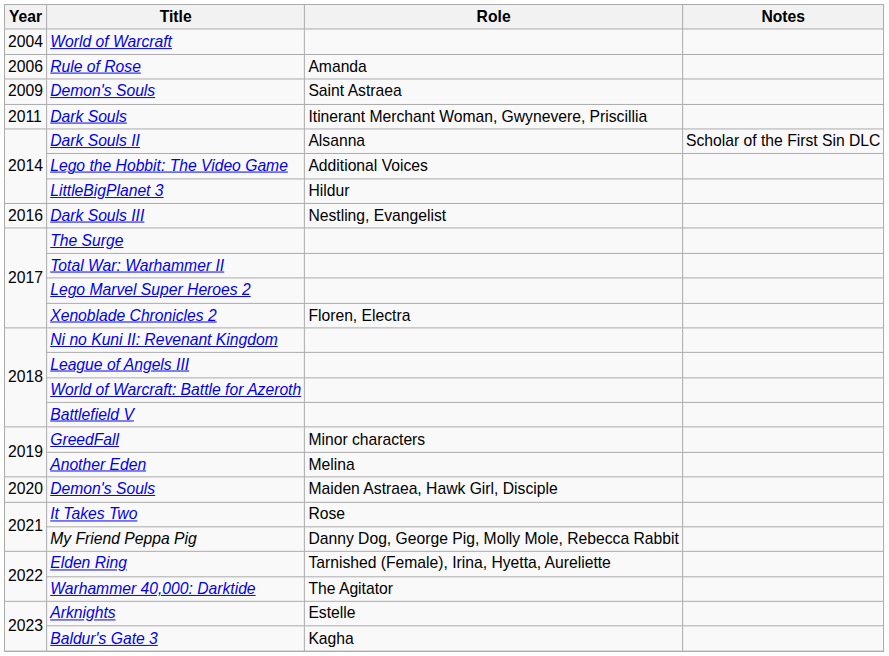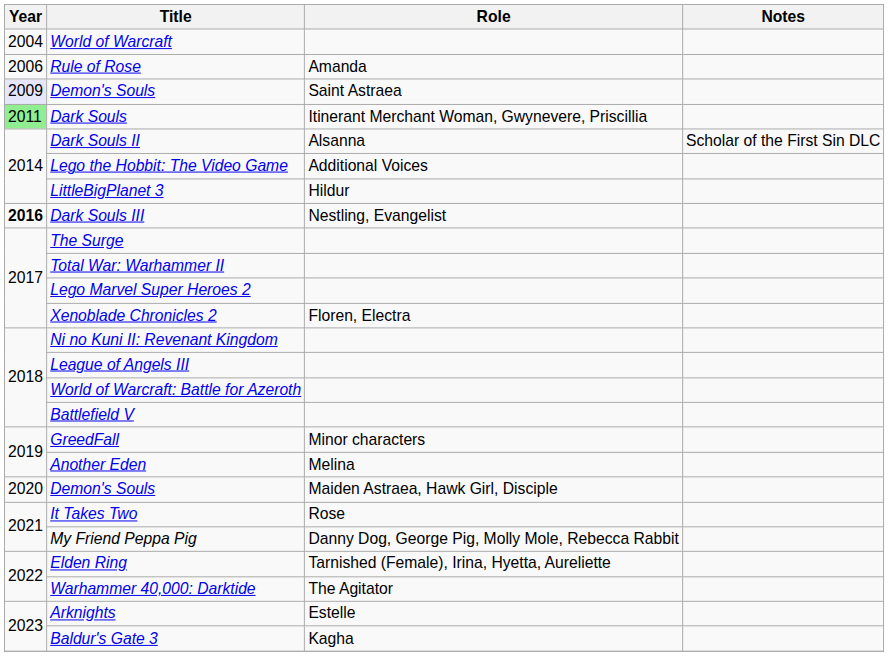(26, 91) no background -> (26, 91) lavender background
(25, 116) no background -> (25, 116) lightgreen background
(26, 215) normal -> (26, 215) bold
